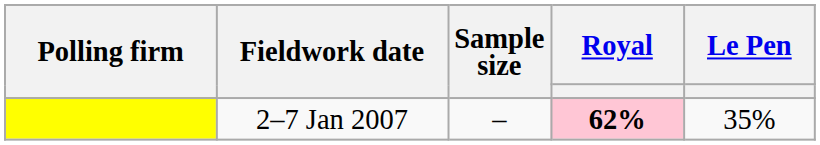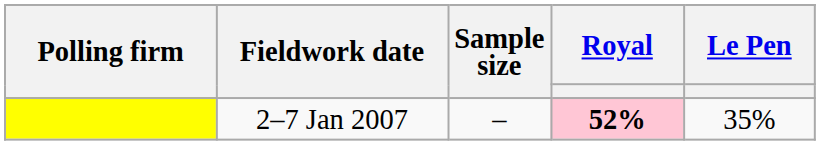(617, 118) 62% -> (617, 118) 52%
